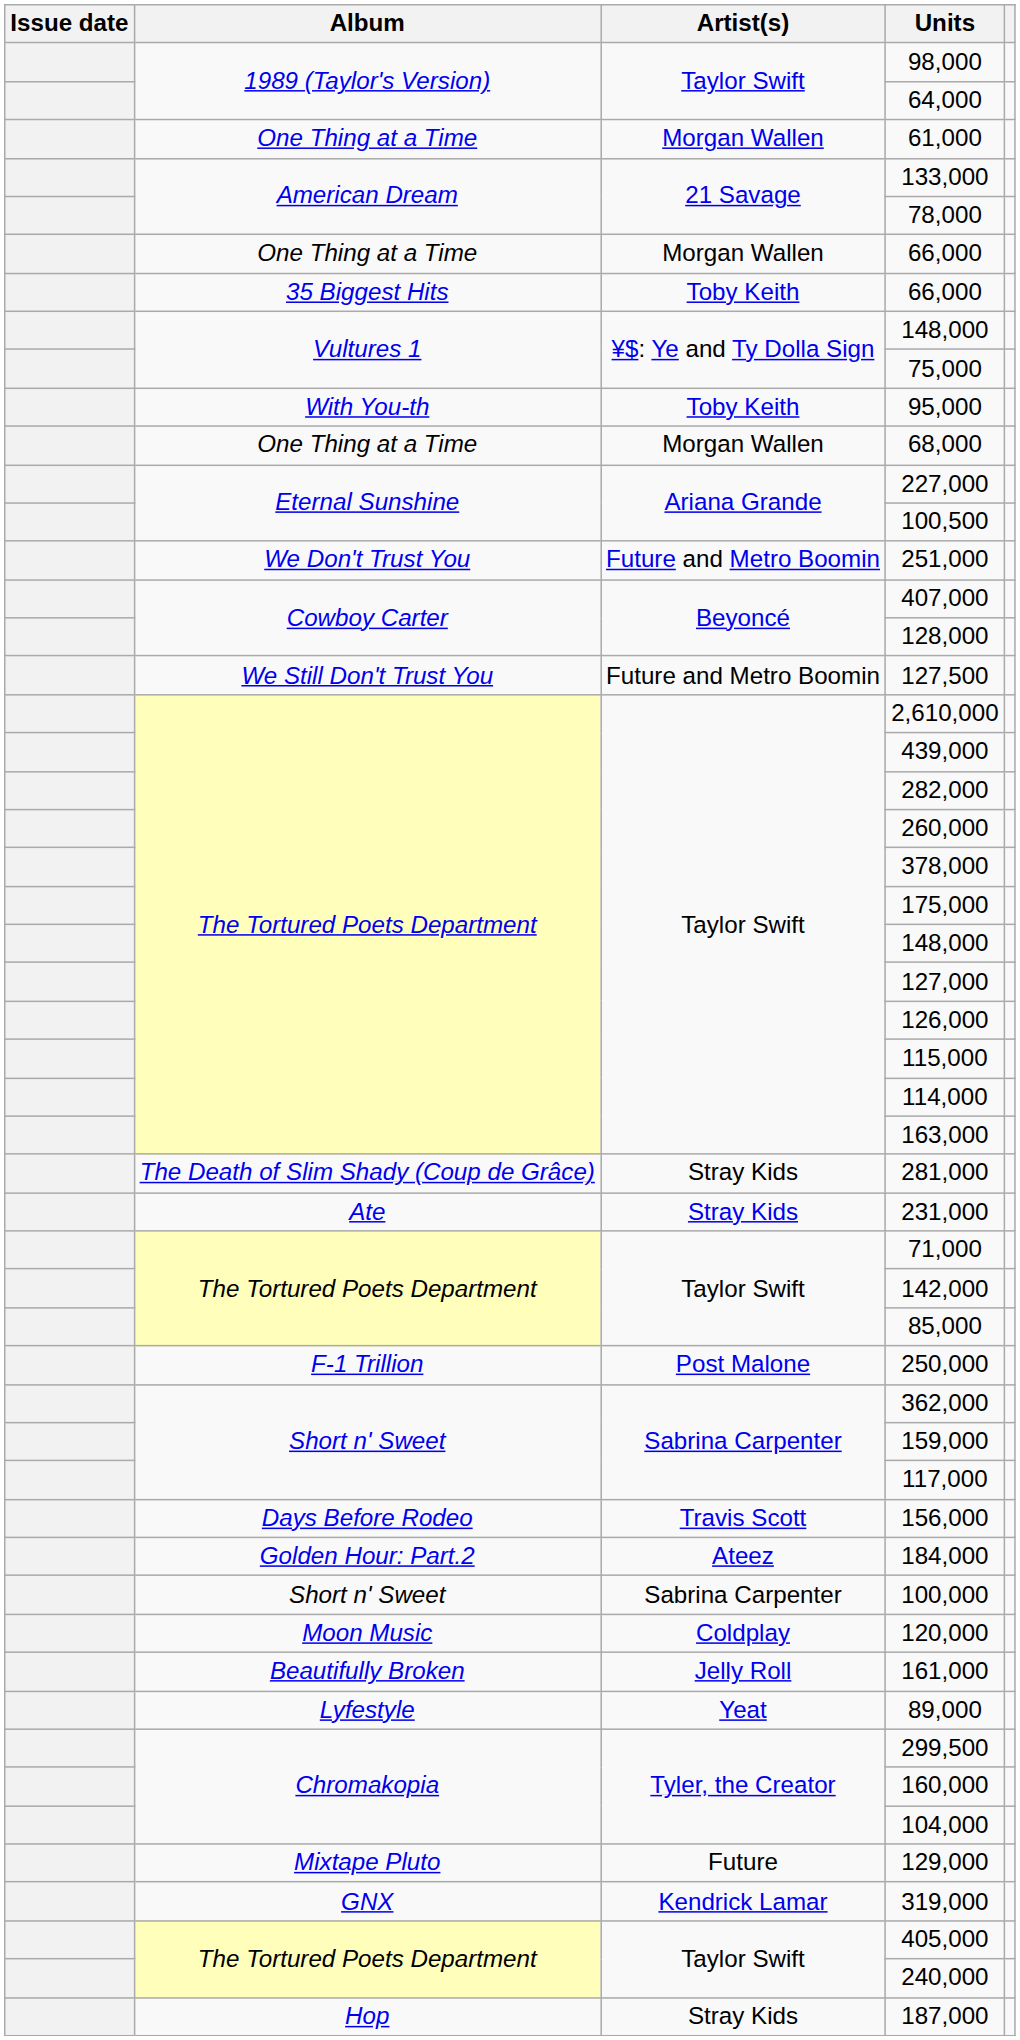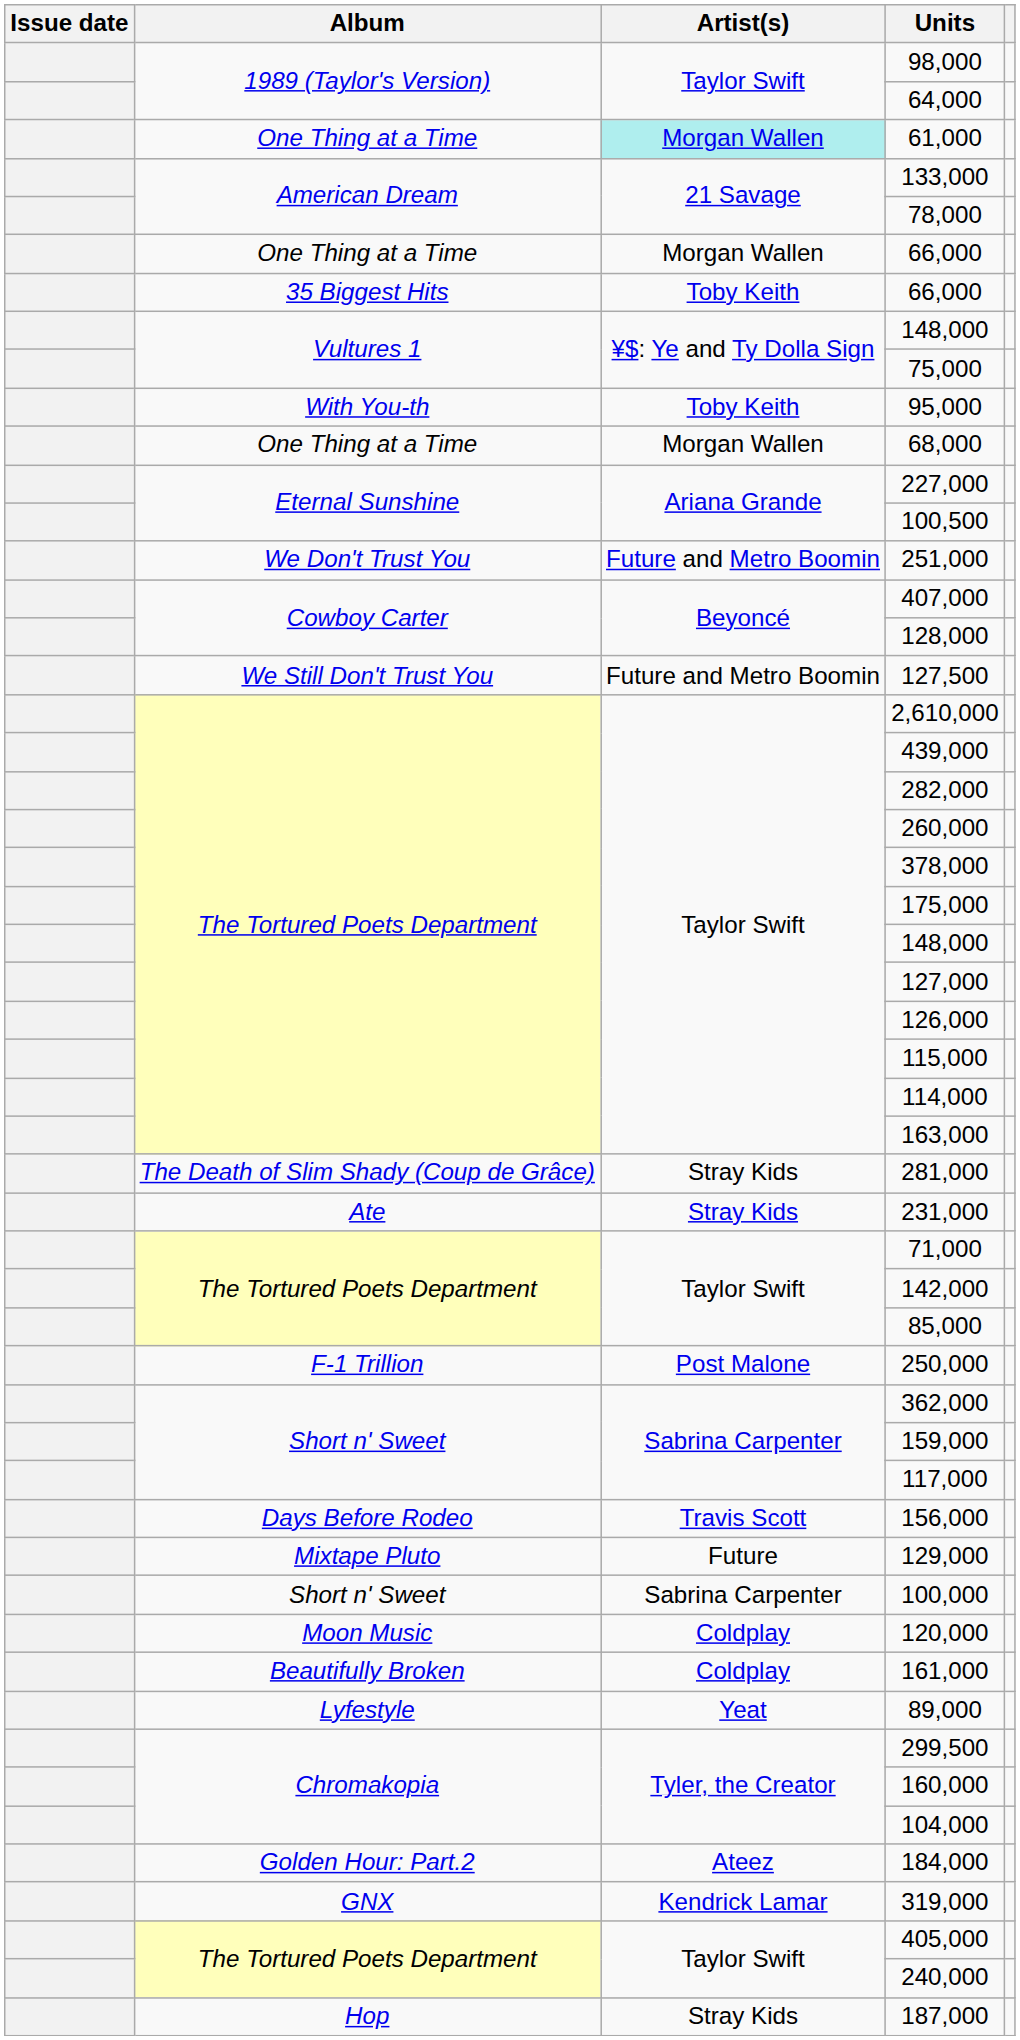(743, 138) no background -> (743, 138) paleturquoise background
rows swapped: (367, 1862) <-> (367, 1556)
(743, 1671) Jelly Roll -> (743, 1671) Coldplay
